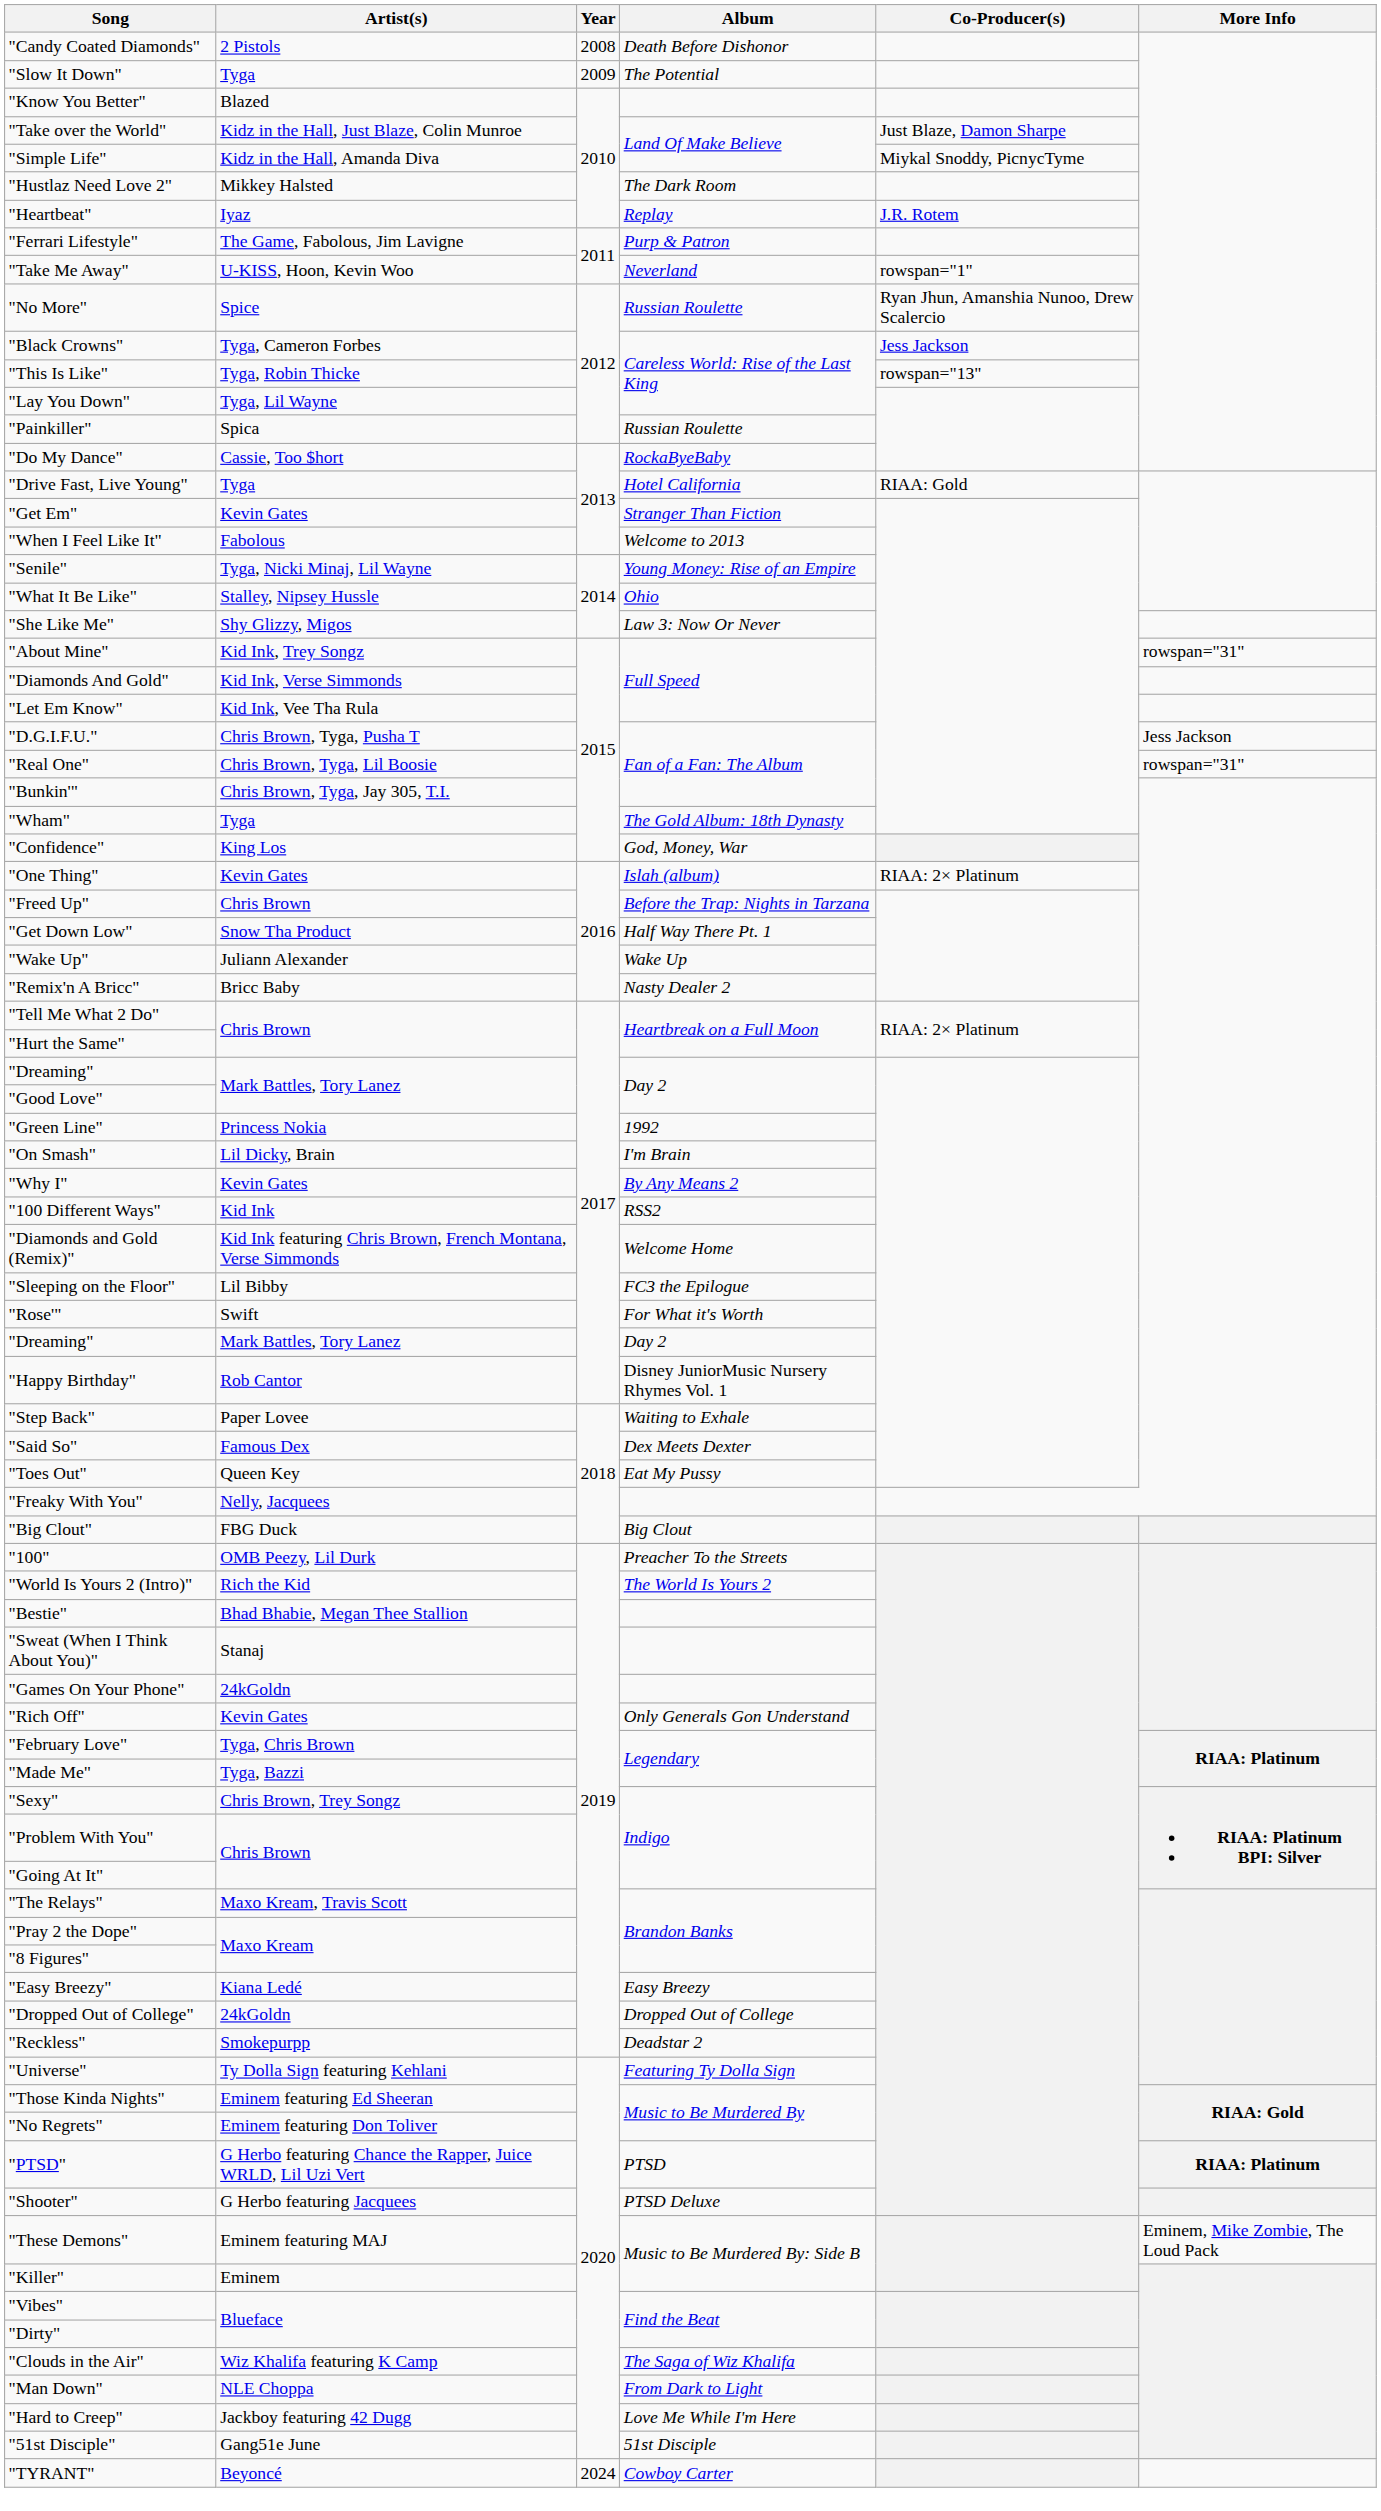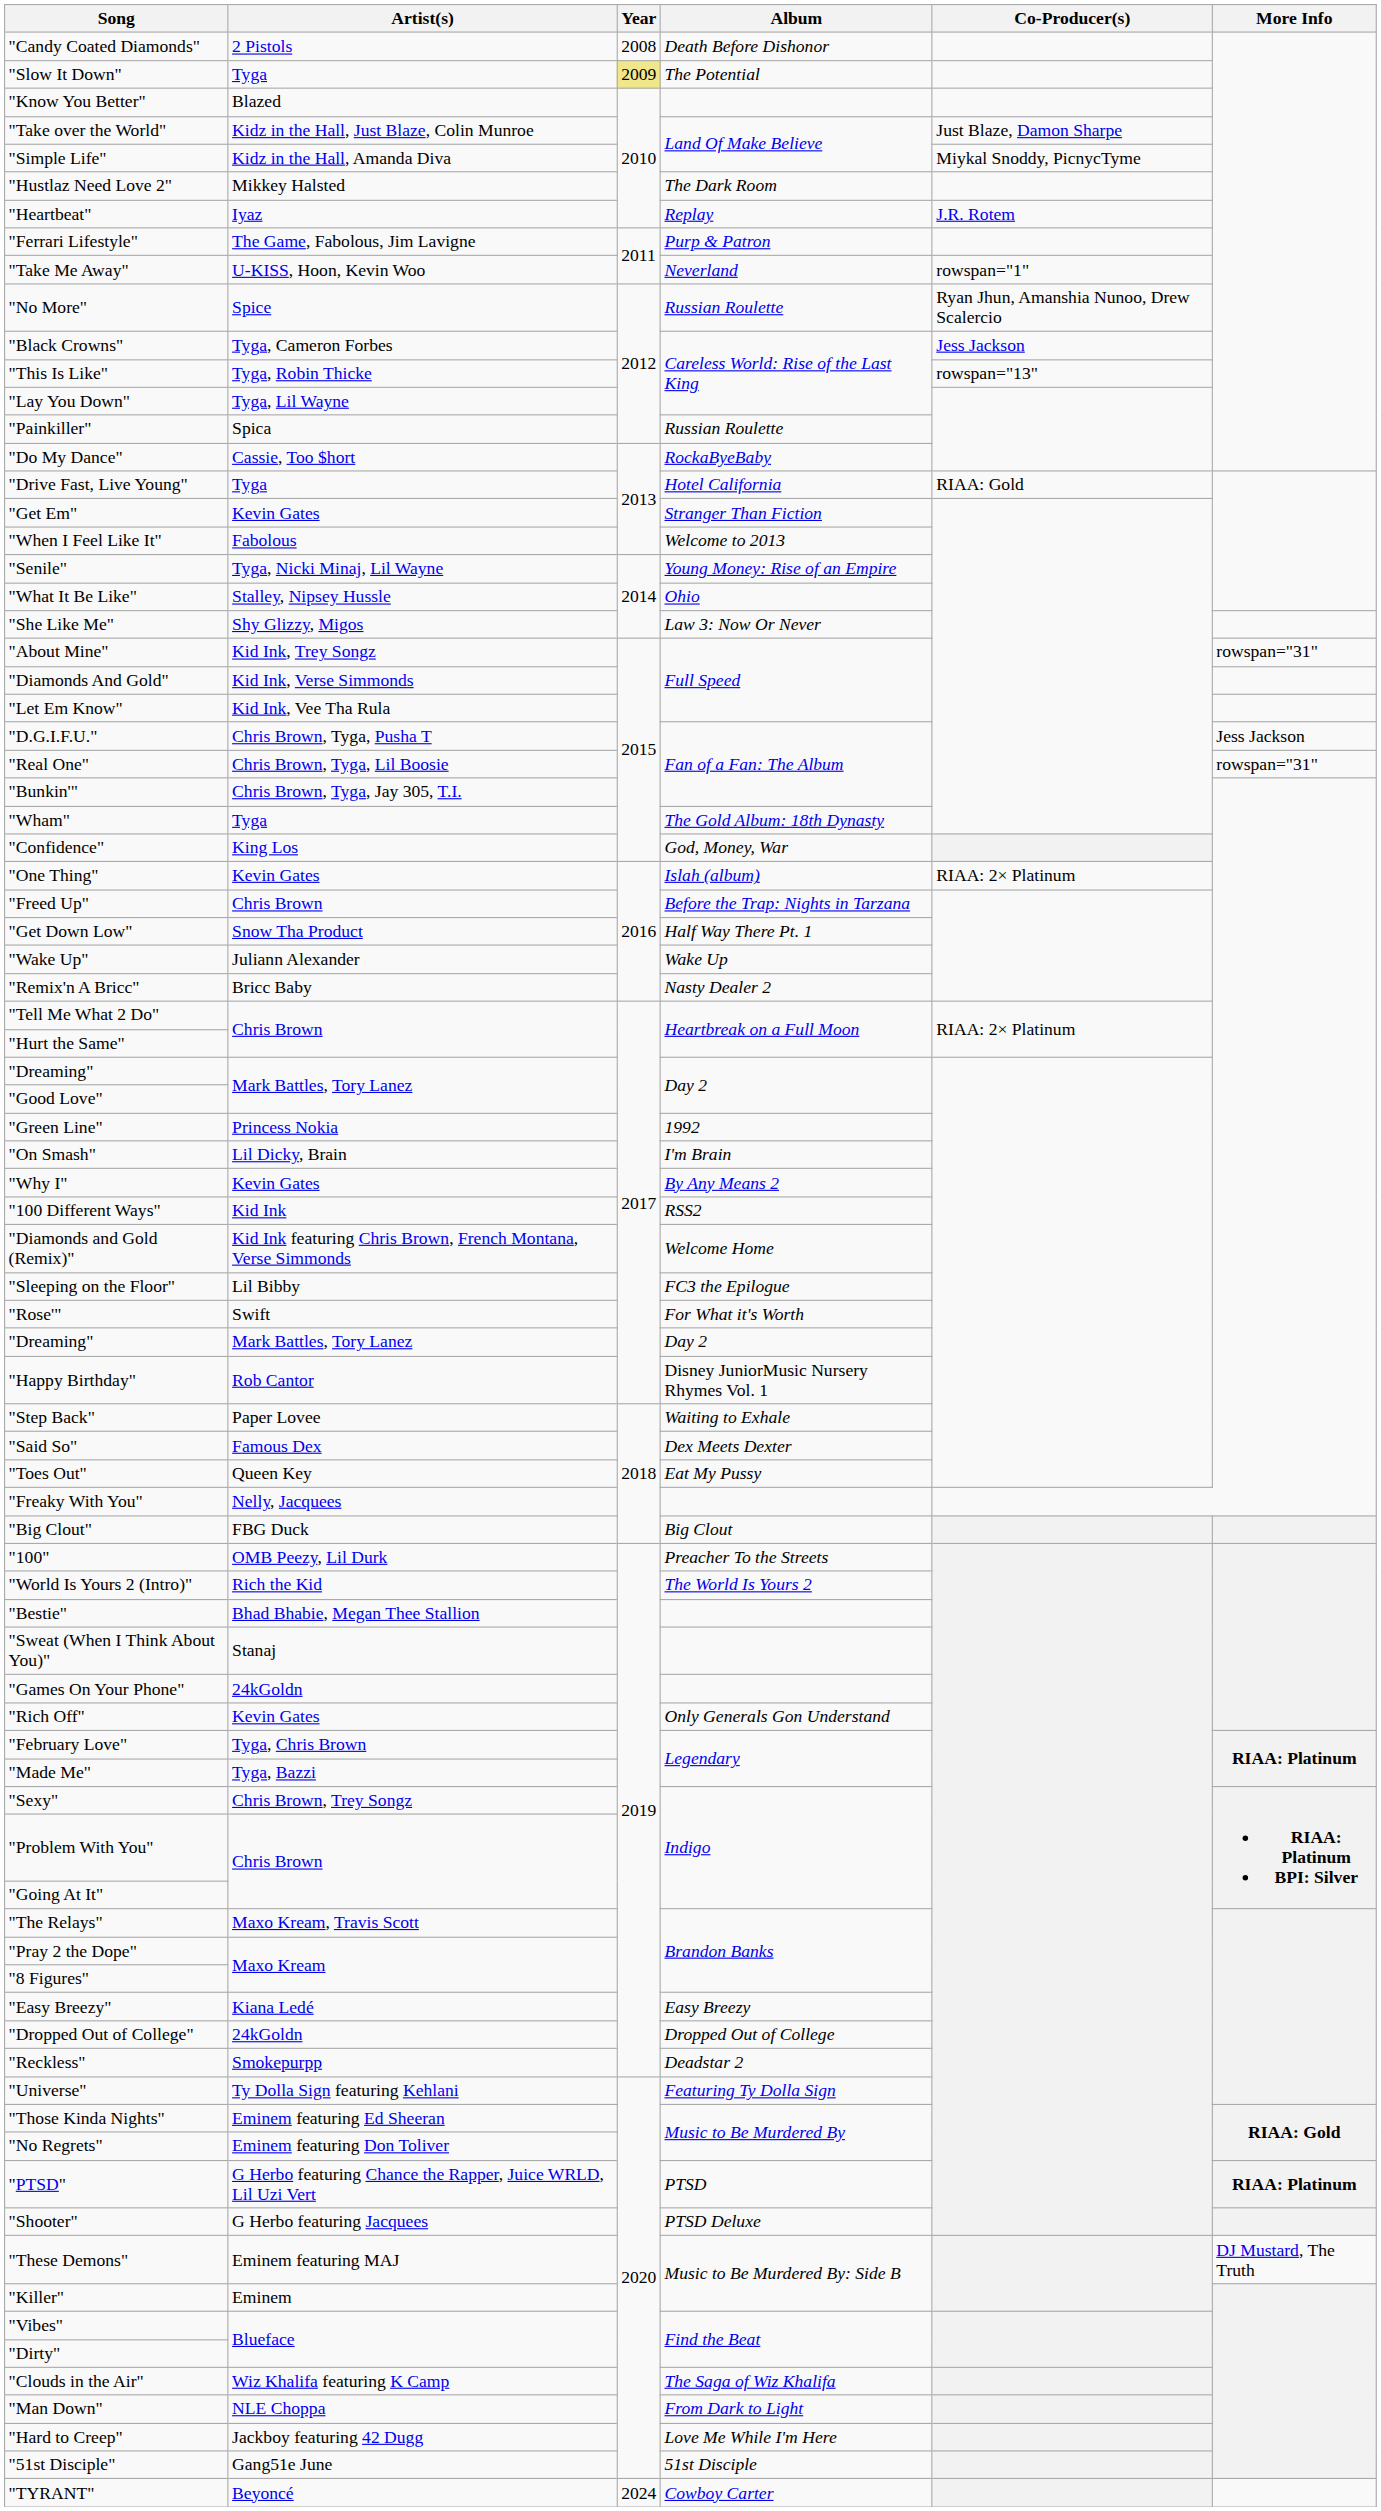(598, 74) no background -> (639, 74) khaki background
(1243, 2239) Eminem, Mike Zombie, The Loud Pack -> (1276, 2259) DJ Mustard, The Truth
